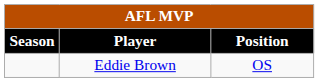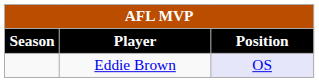(262, 65) no background -> (262, 65) lavender background
